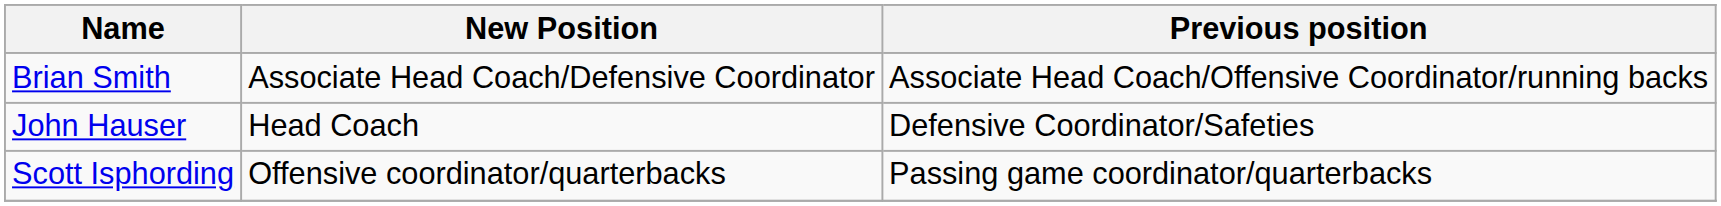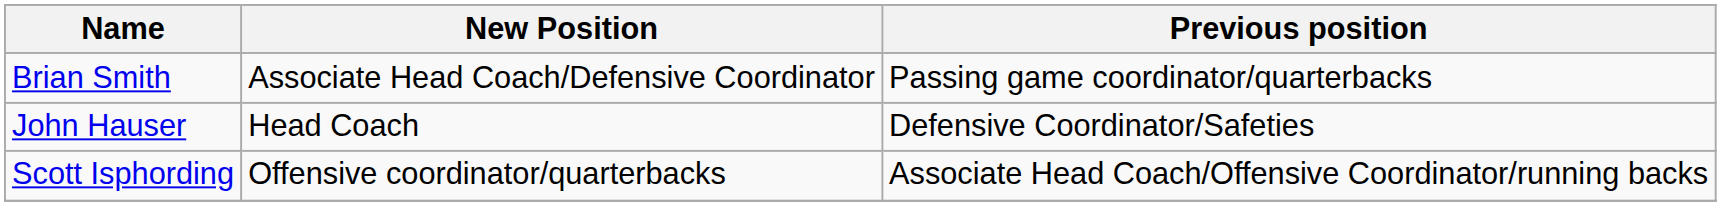(1299, 77) Associate Head Coach/Offensive Coordinator/running backs -> (1161, 77) Passing game coordinator/quarterbacks
(1161, 175) Passing game coordinator/quarterbacks -> (1299, 175) Associate Head Coach/Offensive Coordinator/running backs
